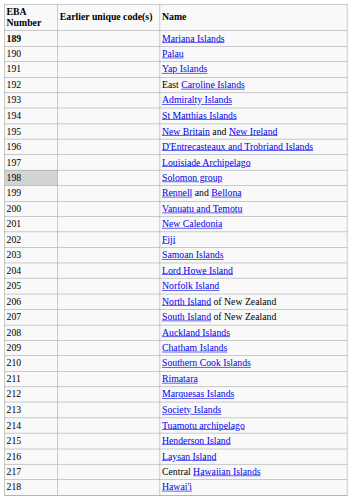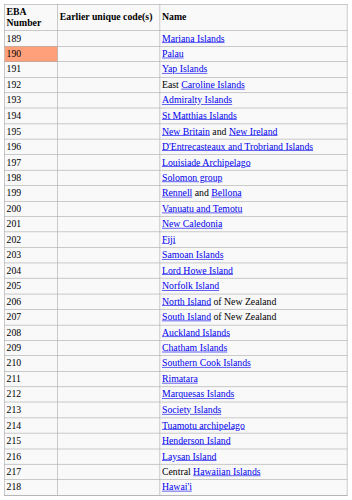(14, 38) bold -> (14, 38) normal
(14, 54) no background -> (14, 54) lightsalmon background
(14, 178) lightgrey background -> (14, 178) no background
